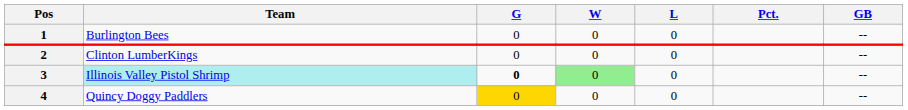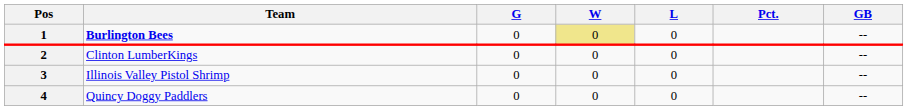(127, 34) normal -> (129, 34) bold
(595, 34) no background -> (595, 34) khaki background
(158, 75) paleturquoise background -> (158, 75) no background
(516, 75) bold -> (516, 75) normal
(595, 75) lightgreen background -> (595, 75) no background
(516, 95) gold background -> (516, 95) no background
